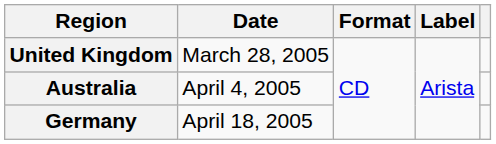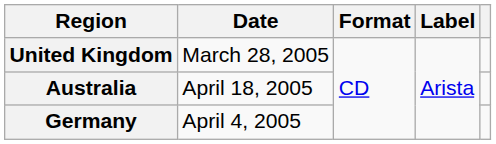(242, 88) April 4, 2005 -> (248, 88) April 18, 2005
(248, 121) April 18, 2005 -> (242, 121) April 4, 2005
